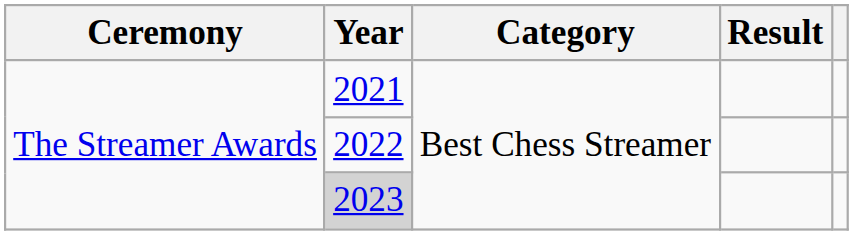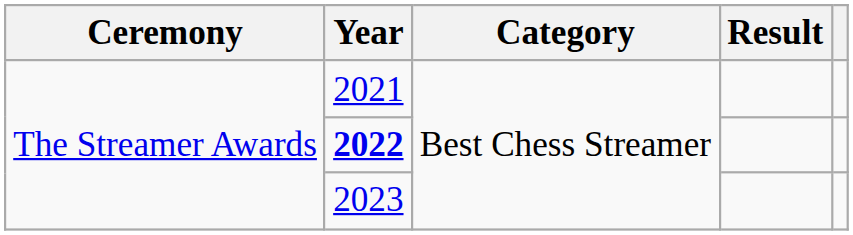(368, 144) normal -> (368, 144) bold
(368, 199) lightgrey background -> (368, 199) no background
